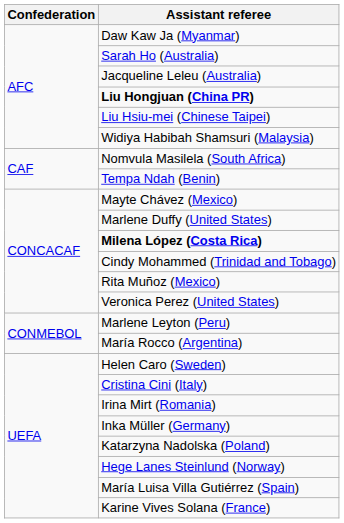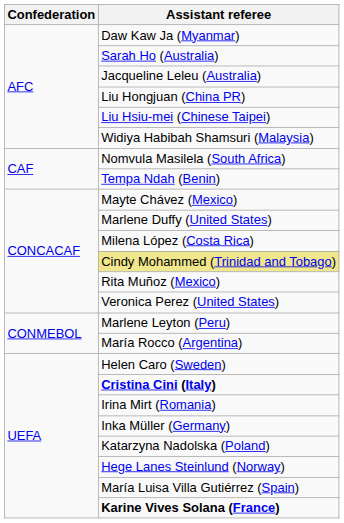(178, 96) bold -> (173, 96) normal
(182, 240) bold -> (178, 240) normal
(219, 261) no background -> (219, 261) khaki background
(154, 384) normal -> (158, 384) bold
(186, 508) normal -> (190, 508) bold
